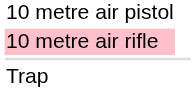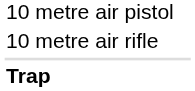(82, 41) pink background -> (82, 41) no background
(27, 76) normal -> (28, 76) bold
